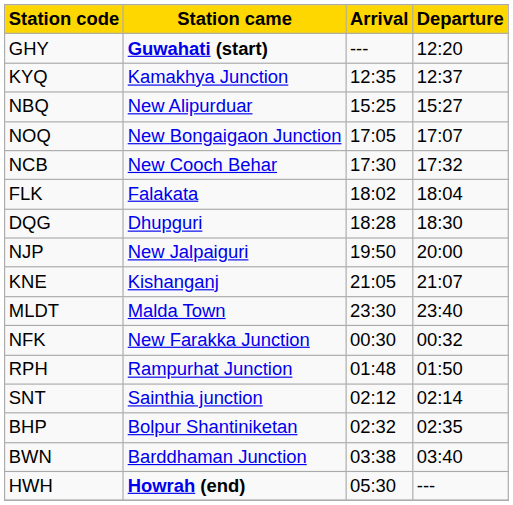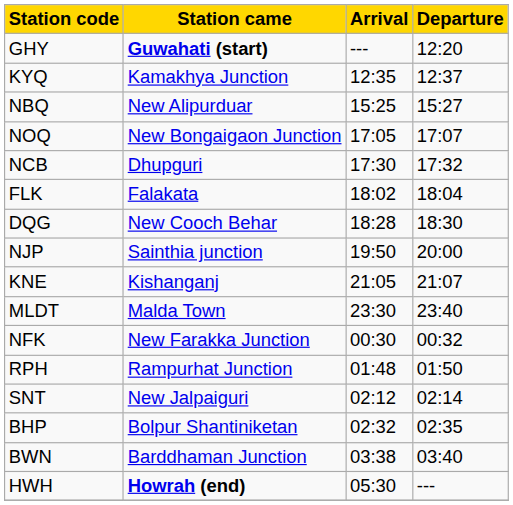(202, 164) New Cooch Behar -> (165, 164) Dhupguri
(165, 223) Dhupguri -> (202, 223) New Cooch Behar
(188, 252) New Jalpaiguri -> (195, 252) Sainthia junction
(195, 398) Sainthia junction -> (188, 398) New Jalpaiguri
